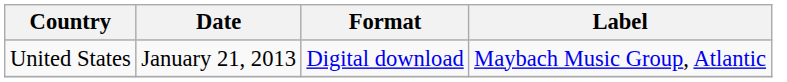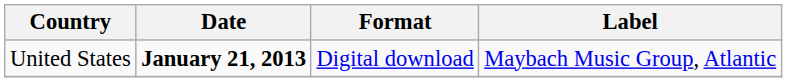(219, 58) normal -> (224, 58) bold
